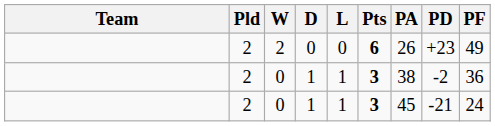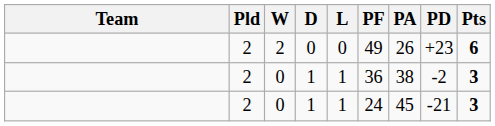columns swapped: (475, 18) <-> (374, 18)
